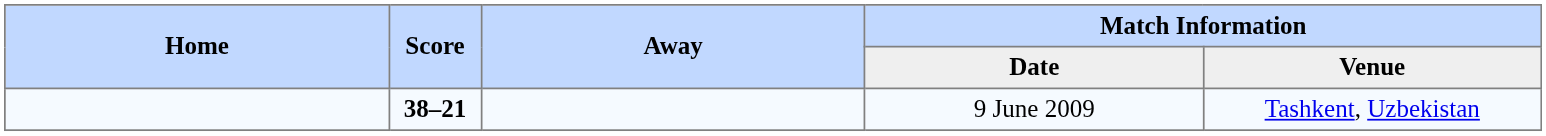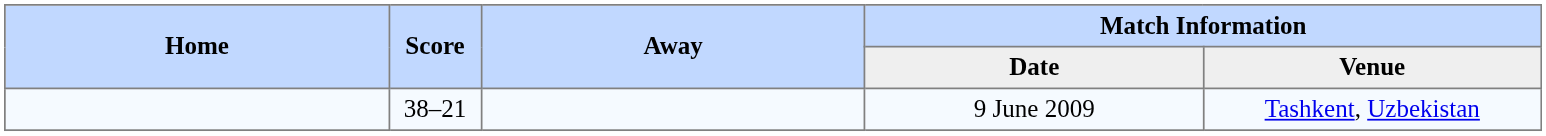(435, 108) bold -> (435, 108) normal
